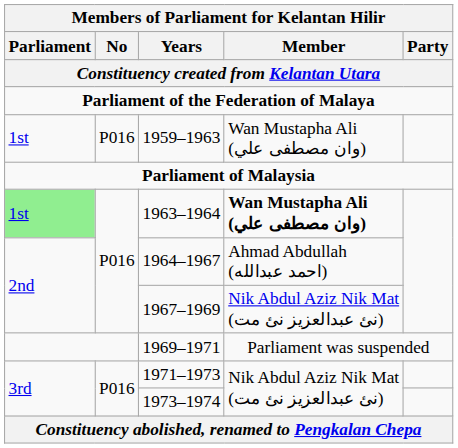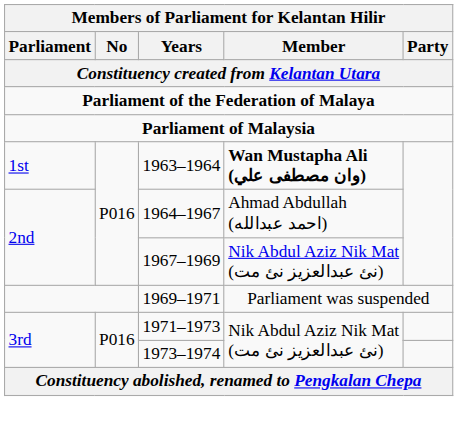- row: (181, 138)
(19, 213) lightgreen background -> (19, 165) no background
